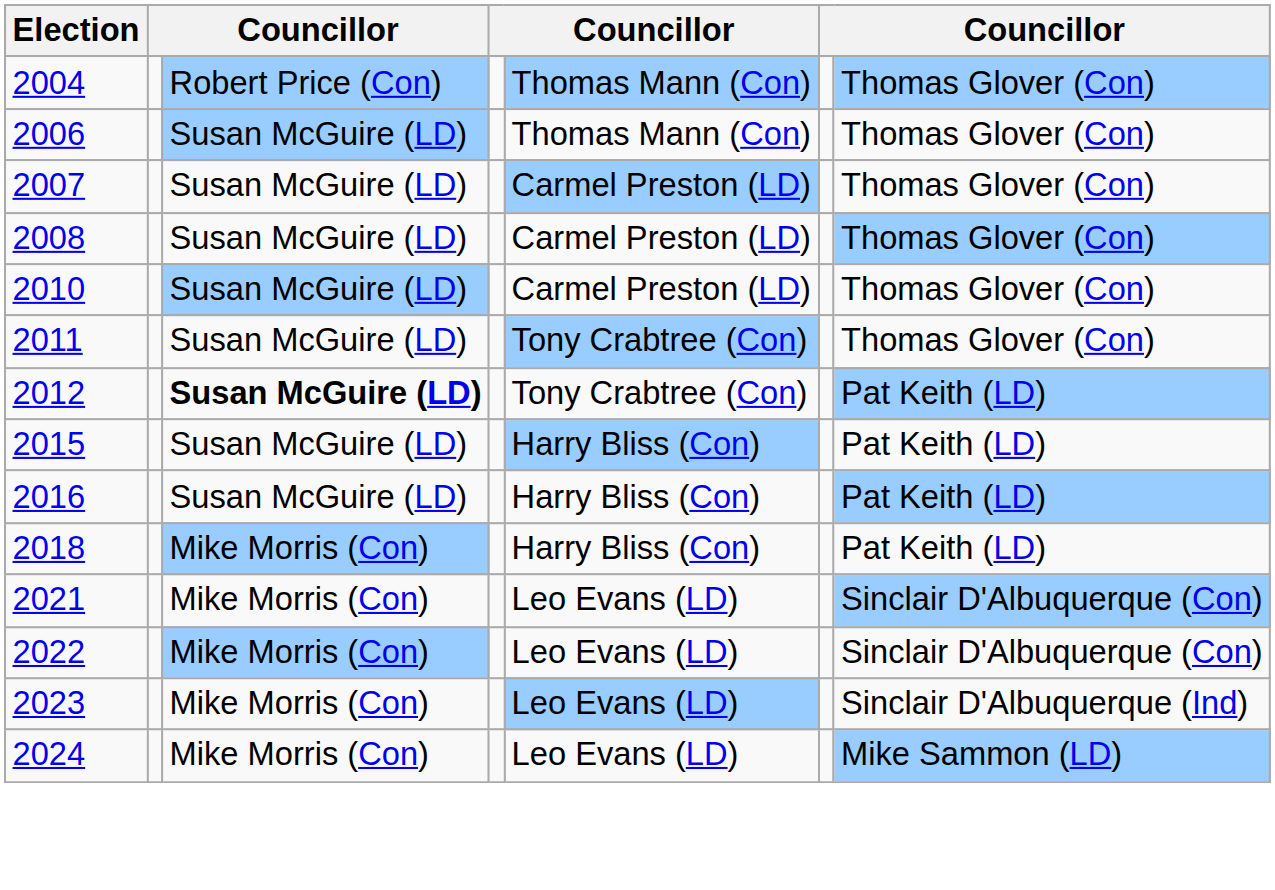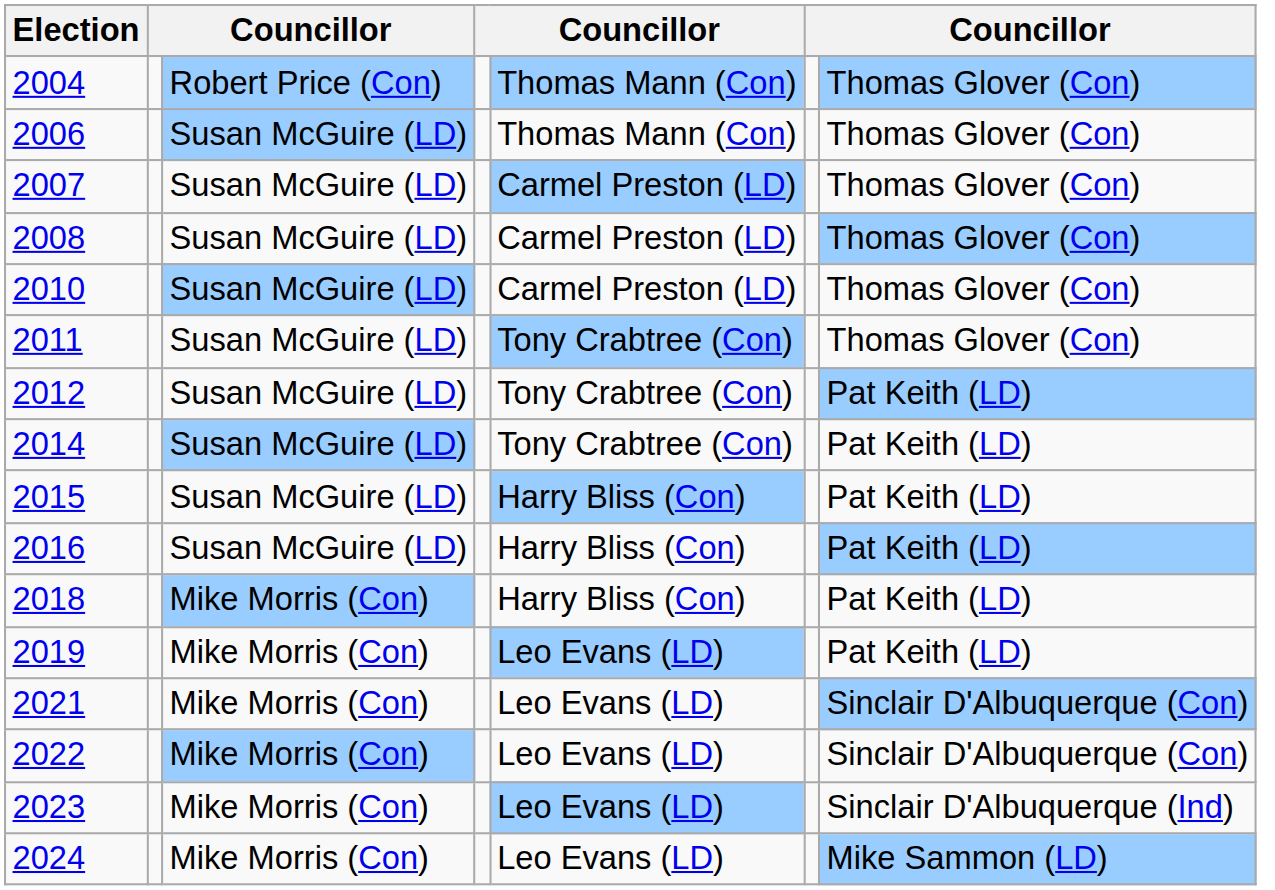(326, 392) bold -> (318, 392) normal
+ row: (49, 444)
+ row: (49, 651)
